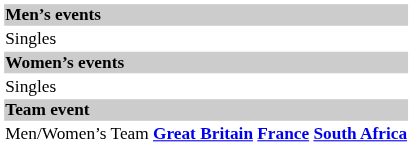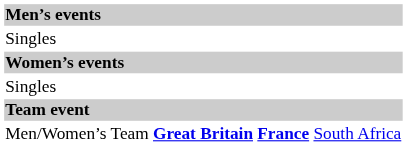(360, 133) bold -> (357, 133) normal
